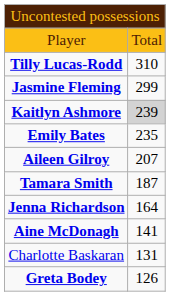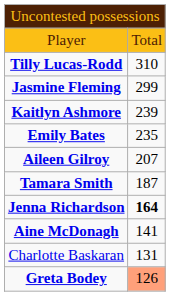(147, 111) lightgrey background -> (147, 111) no background
(147, 207) normal -> (147, 207) bold
(147, 278) no background -> (147, 278) lightsalmon background
